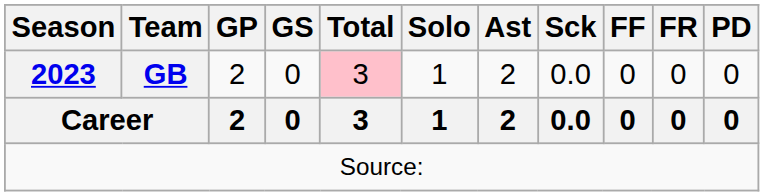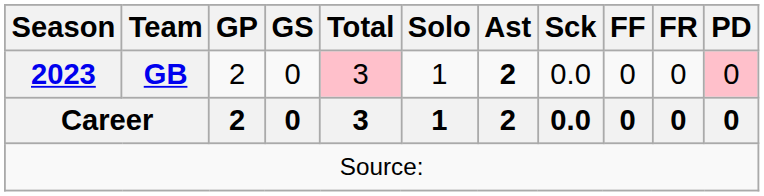(508, 73) normal -> (508, 73) bold
(731, 73) no background -> (731, 73) pink background
